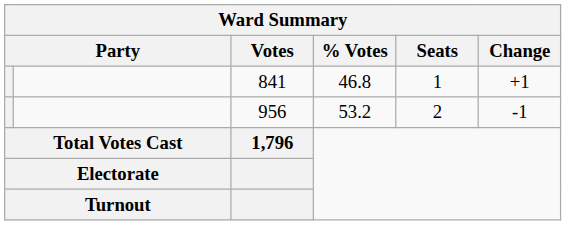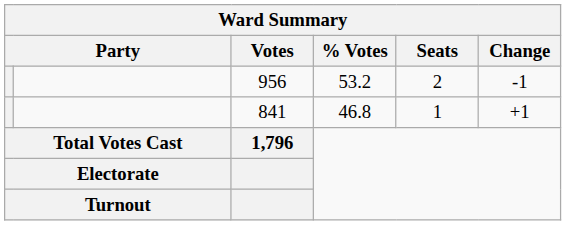rows swapped: (272, 112) <-> (272, 81)
